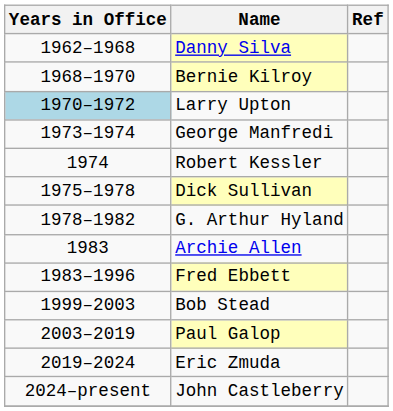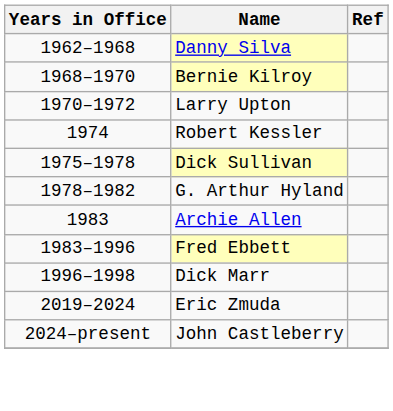(88, 105) lightblue background -> (88, 105) no background
- row: (254, 134)
+ row: (223, 277)
- row: (223, 306)
- row: (228, 334)
